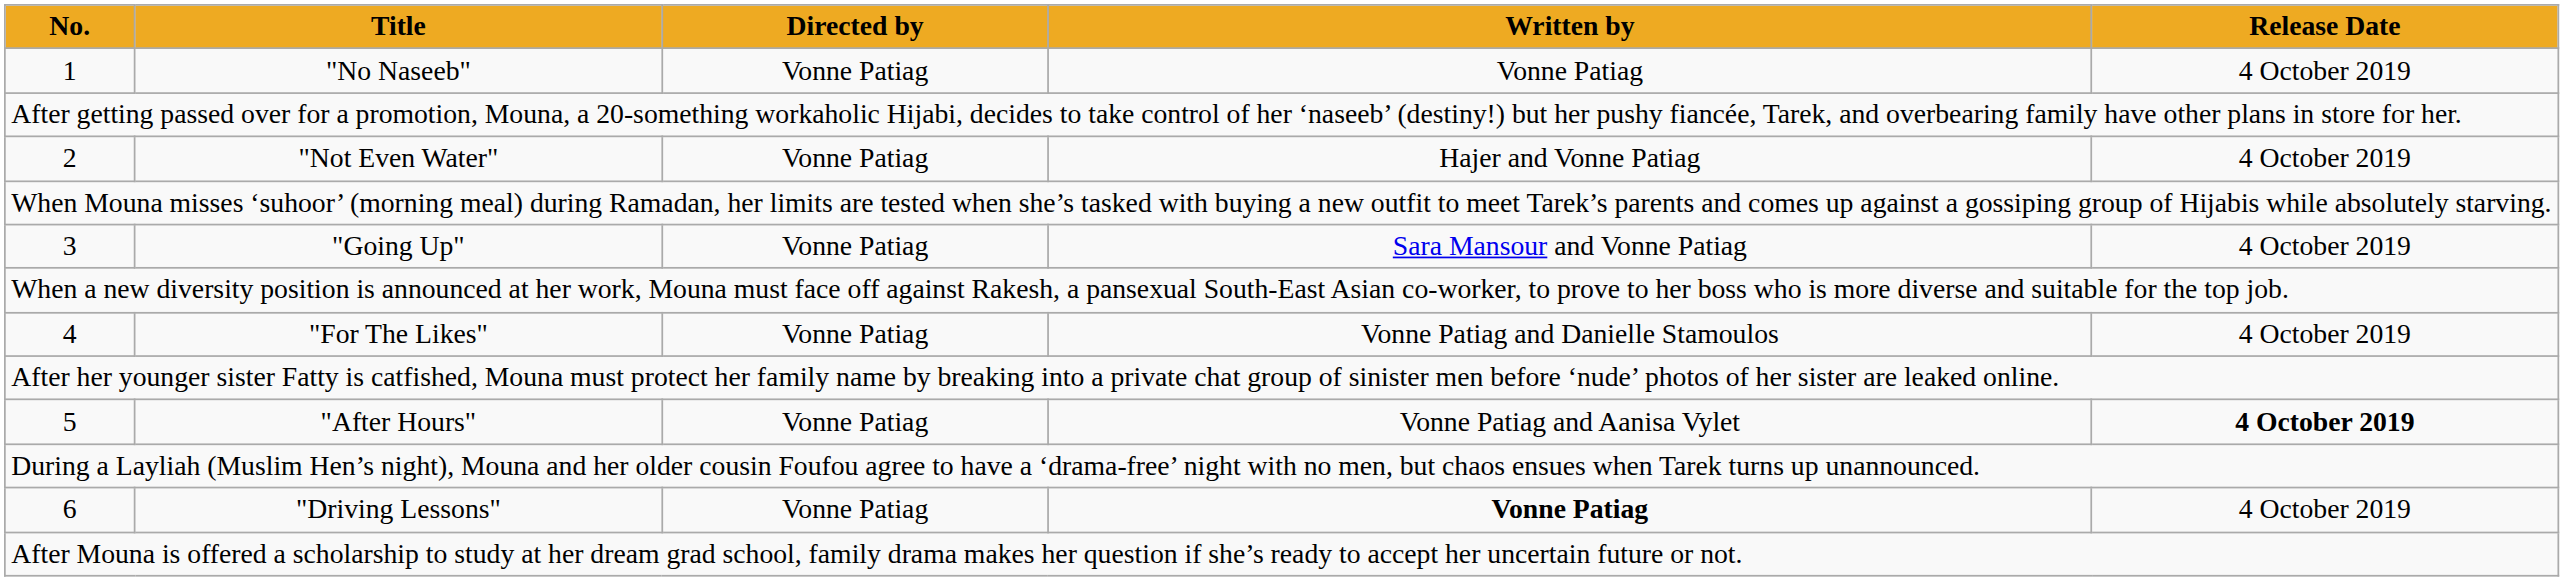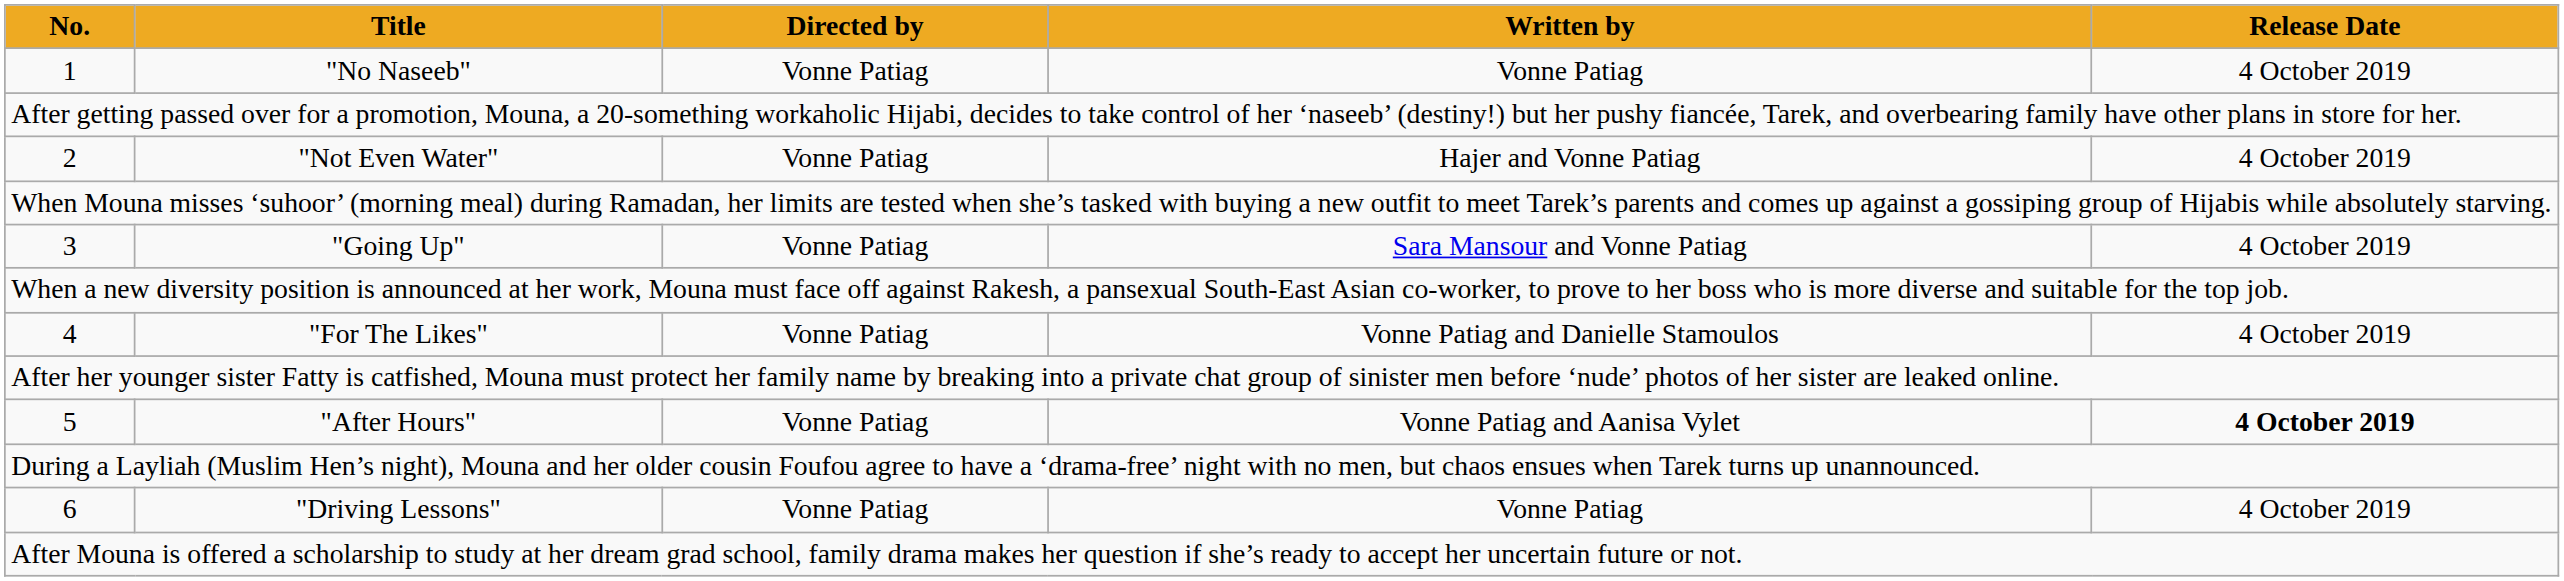(1570, 509) bold -> (1570, 509) normal
